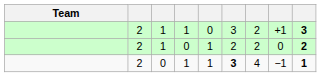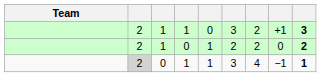(140, 64) no background -> (140, 64) lightgrey background
(233, 64) bold -> (233, 64) normal
